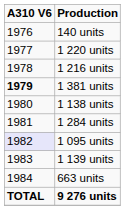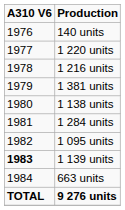(20, 86) bold -> (20, 86) normal
(20, 141) lavender background -> (20, 141) no background
(20, 159) normal -> (20, 159) bold
